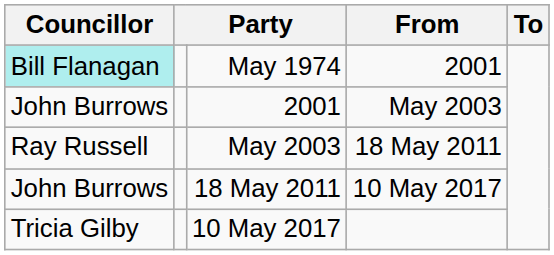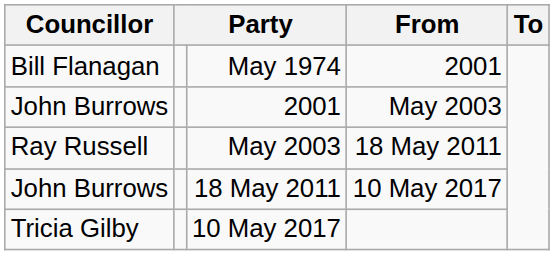(85, 65) paleturquoise background -> (85, 65) no background
